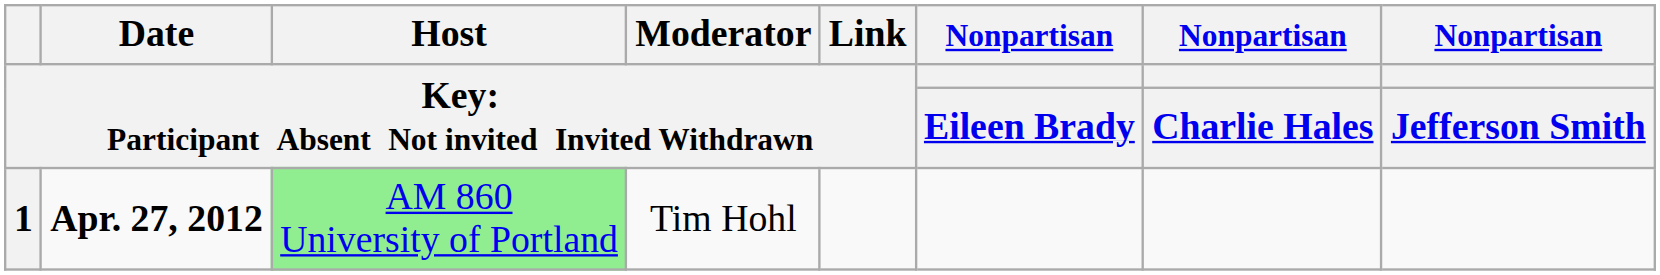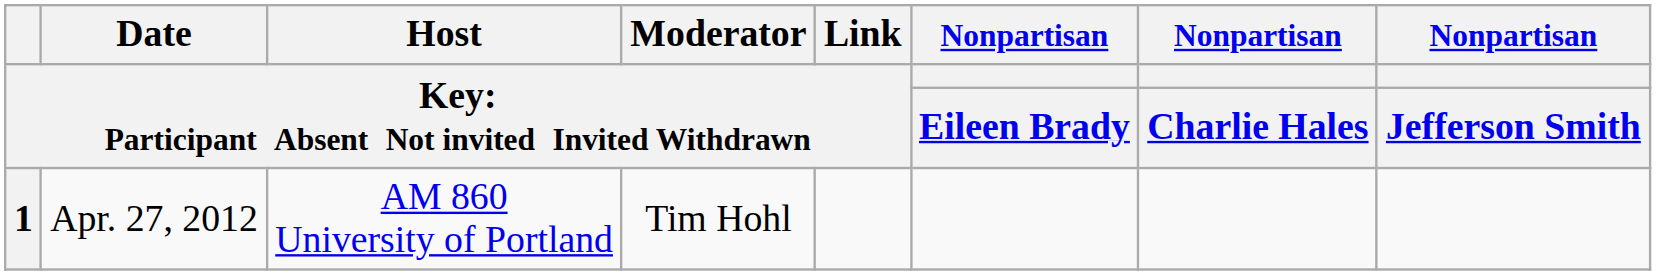(156, 217) bold -> (154, 217) normal
(449, 217) lightgreen background -> (444, 217) no background
